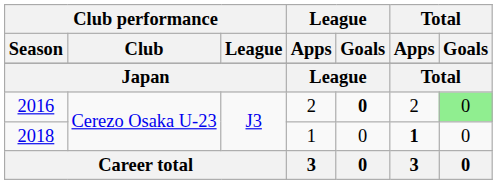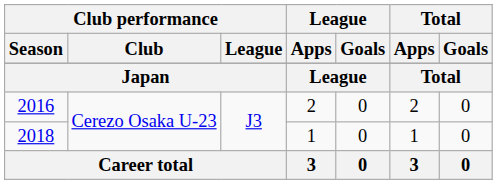(363, 106) bold -> (363, 106) normal
(466, 106) lightgreen background -> (466, 106) no background
(414, 135) bold -> (414, 135) normal
